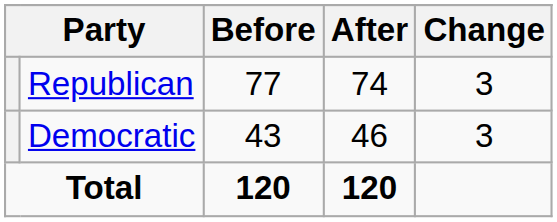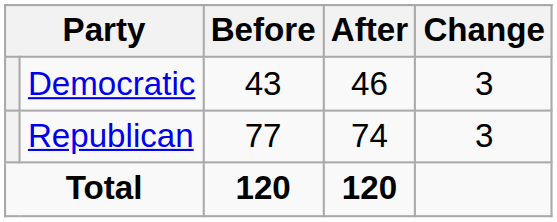rows swapped: (111, 83) <-> (112, 135)
